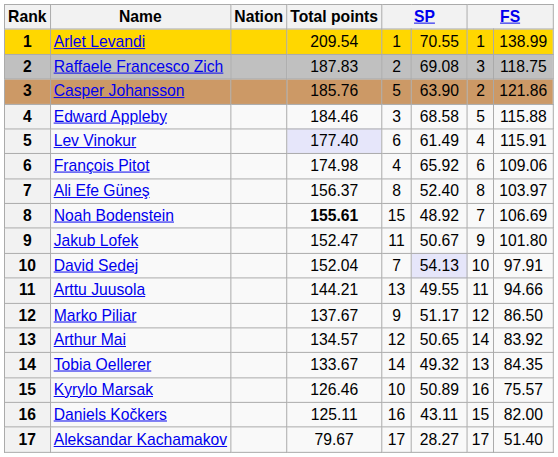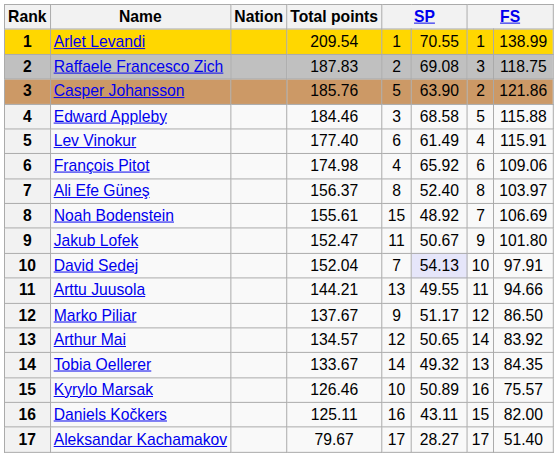(334, 141) lavender background -> (334, 141) no background
(334, 215) bold -> (334, 215) normal
